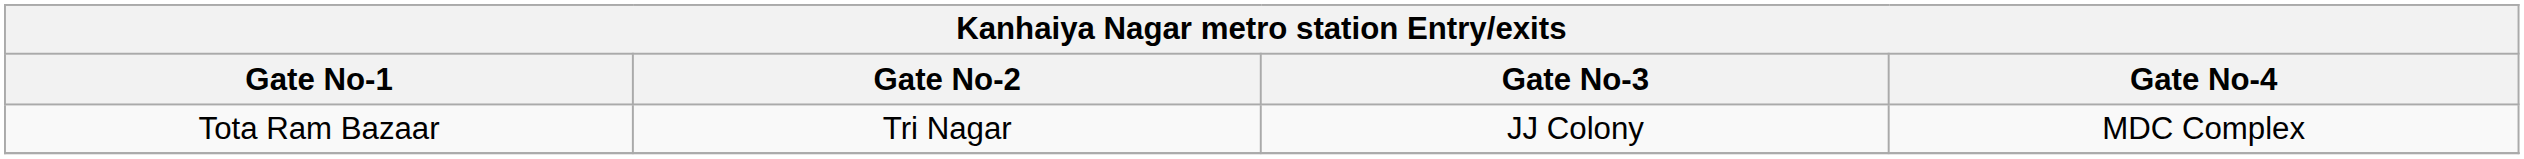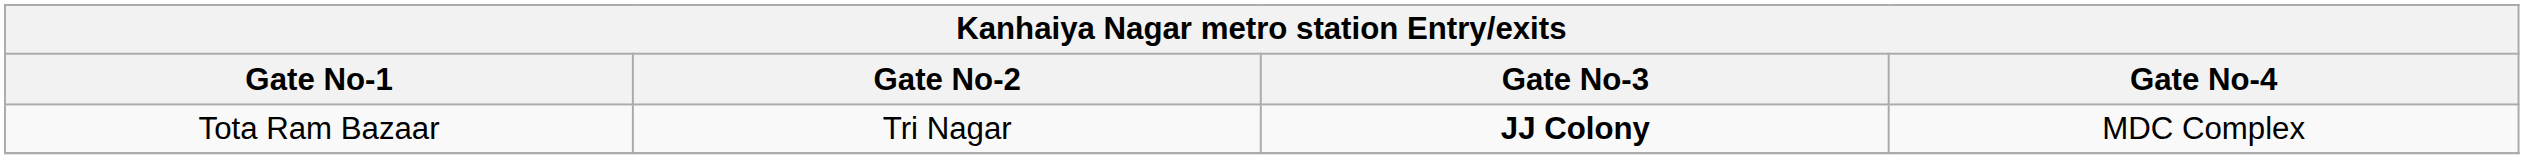(1575, 128) normal -> (1575, 128) bold
